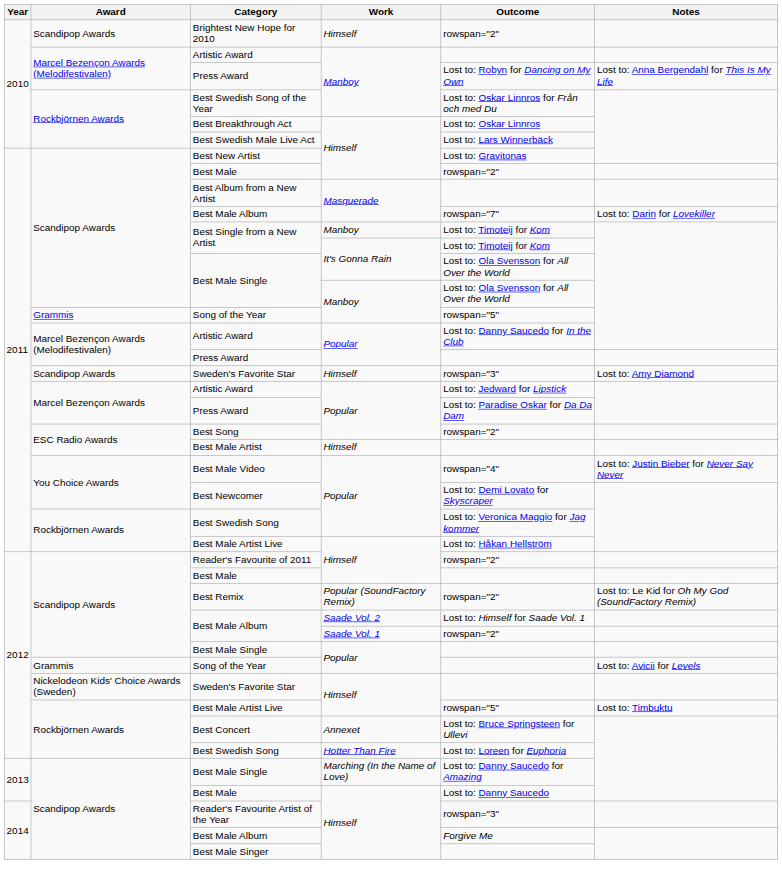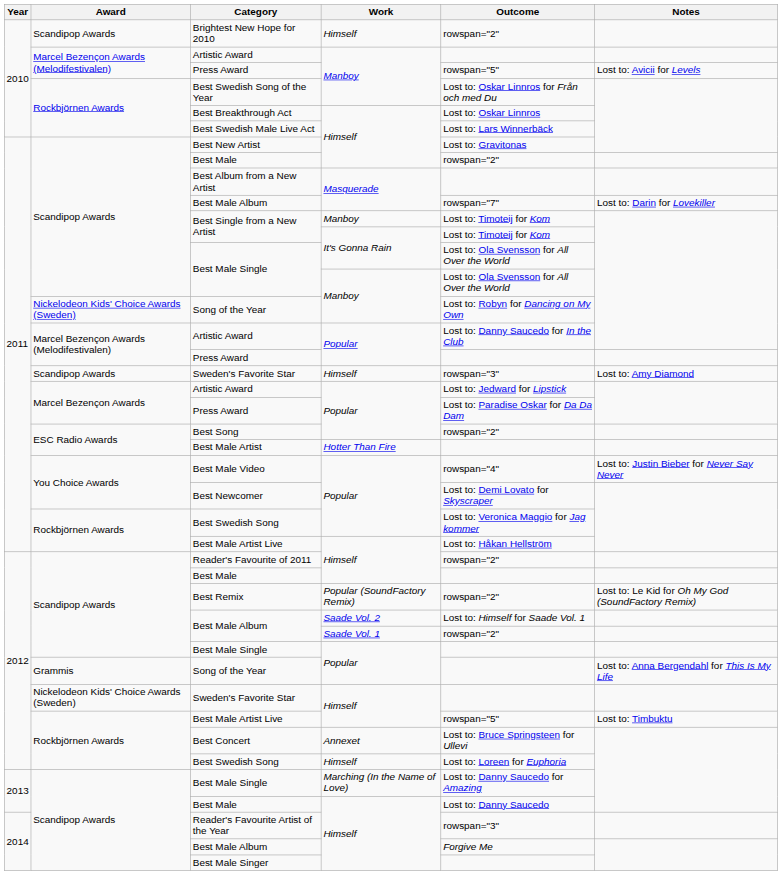(517, 76) Lost to: Robyn for Dancing on My Own -> (471, 70) rowspan="5"
(684, 76) Lost to: Anna Bergendahl for This Is My Life -> (649, 70) Lost to: Avicii for Levels
(53, 315) Grammis -> (107, 309) Nickelodeon Kids' Choice Awards (Sweden)
(471, 315) rowspan="5" -> (517, 309) Lost to: Robyn for Dancing on My Own
(340, 447) Himself -> (360, 447) Hotter Than Fire
(649, 665) Lost to: Avicii for Levels -> (684, 671) Lost to: Anna Bergendahl for This Is My Life
(360, 750) Hotter Than Fire -> (340, 761) Himself
